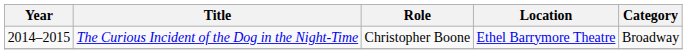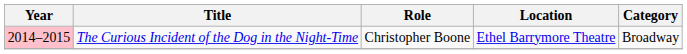(39, 37) no background -> (39, 37) pink background
